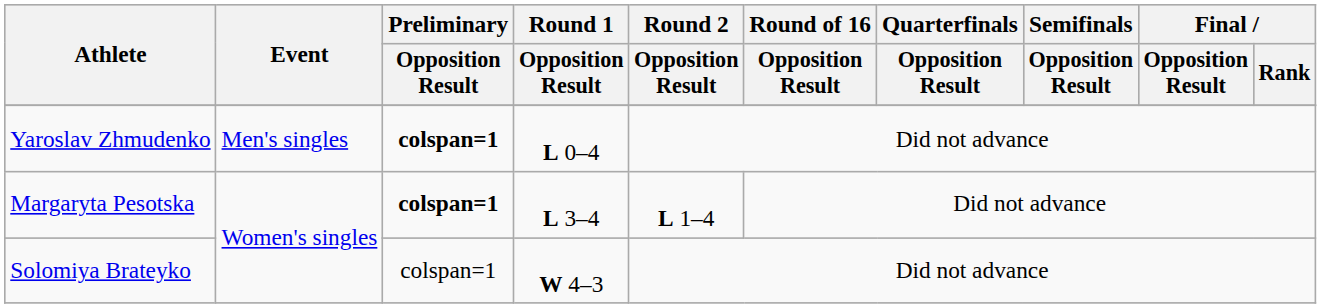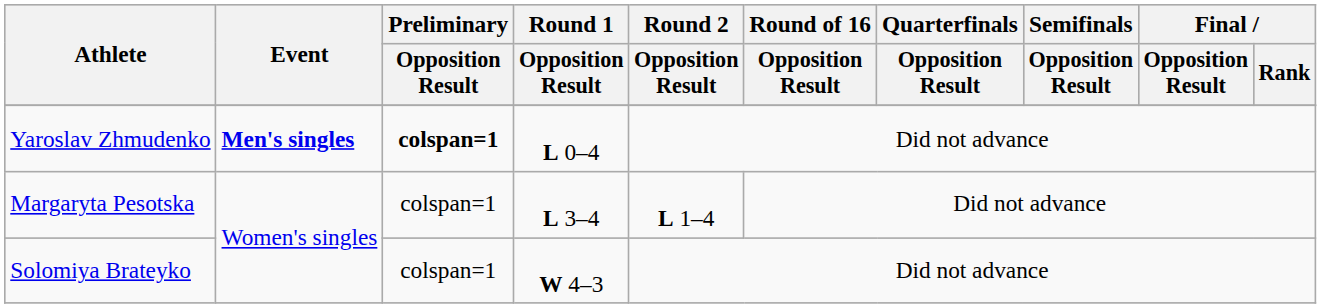(285, 138) normal -> (288, 138) bold
(448, 204) bold -> (448, 204) normal
